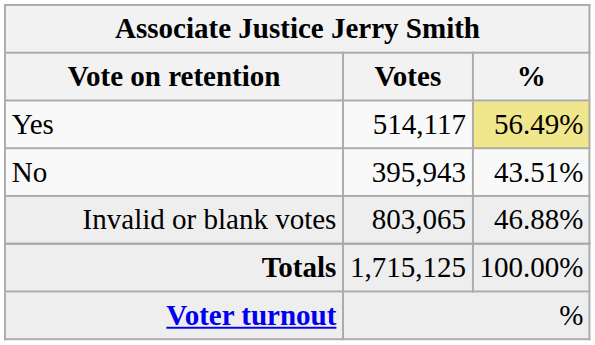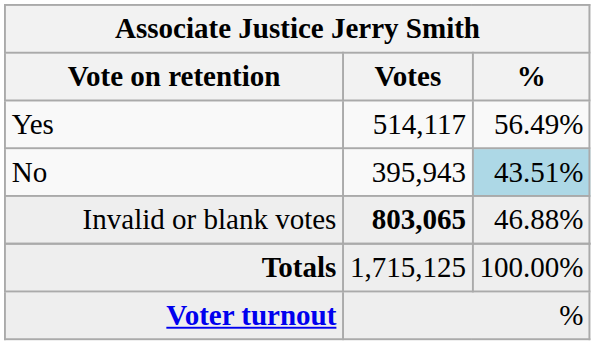(539, 124) khaki background -> (539, 124) no background
(539, 172) no background -> (539, 172) lightblue background
(419, 220) normal -> (419, 220) bold
